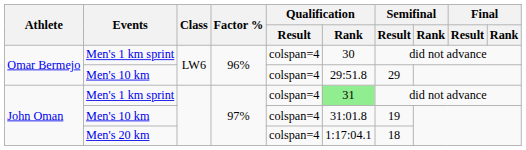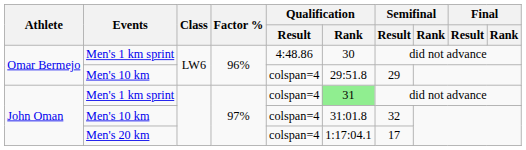(294, 55) colspan=4 -> (294, 55) 4:48.86
(394, 115) 19 -> (394, 115) 32
(394, 136) 18 -> (394, 136) 17
